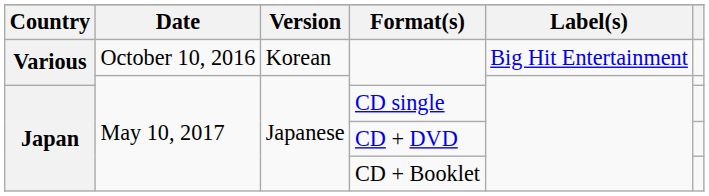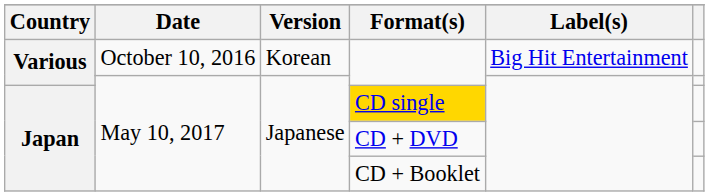(400, 102) no background -> (400, 102) gold background
